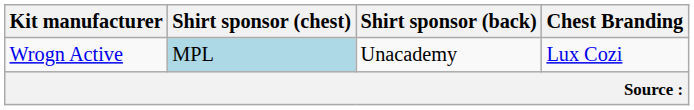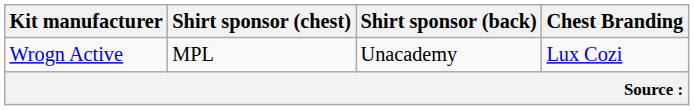(193, 54) lightblue background -> (193, 54) no background
